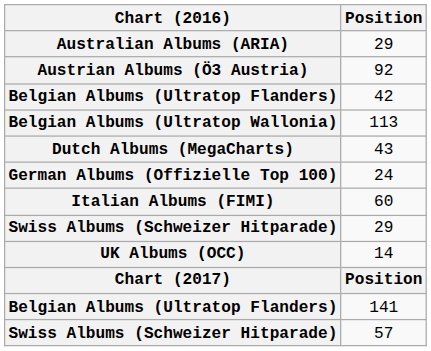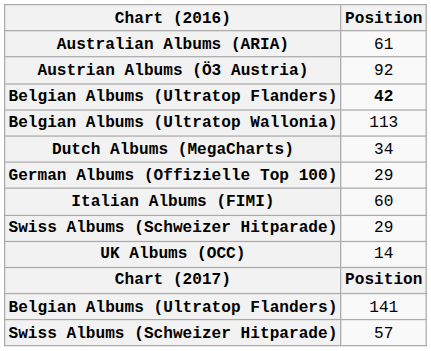(384, 44) 29 -> (384, 44) 61
(384, 97) normal -> (384, 97) bold
(384, 149) 43 -> (384, 149) 34
(384, 175) 24 -> (384, 175) 29
